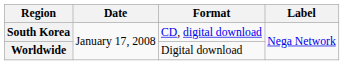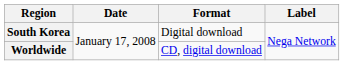(211, 32) CD, digital download -> (202, 32) Digital download
(202, 50) Digital download -> (211, 50) CD, digital download
